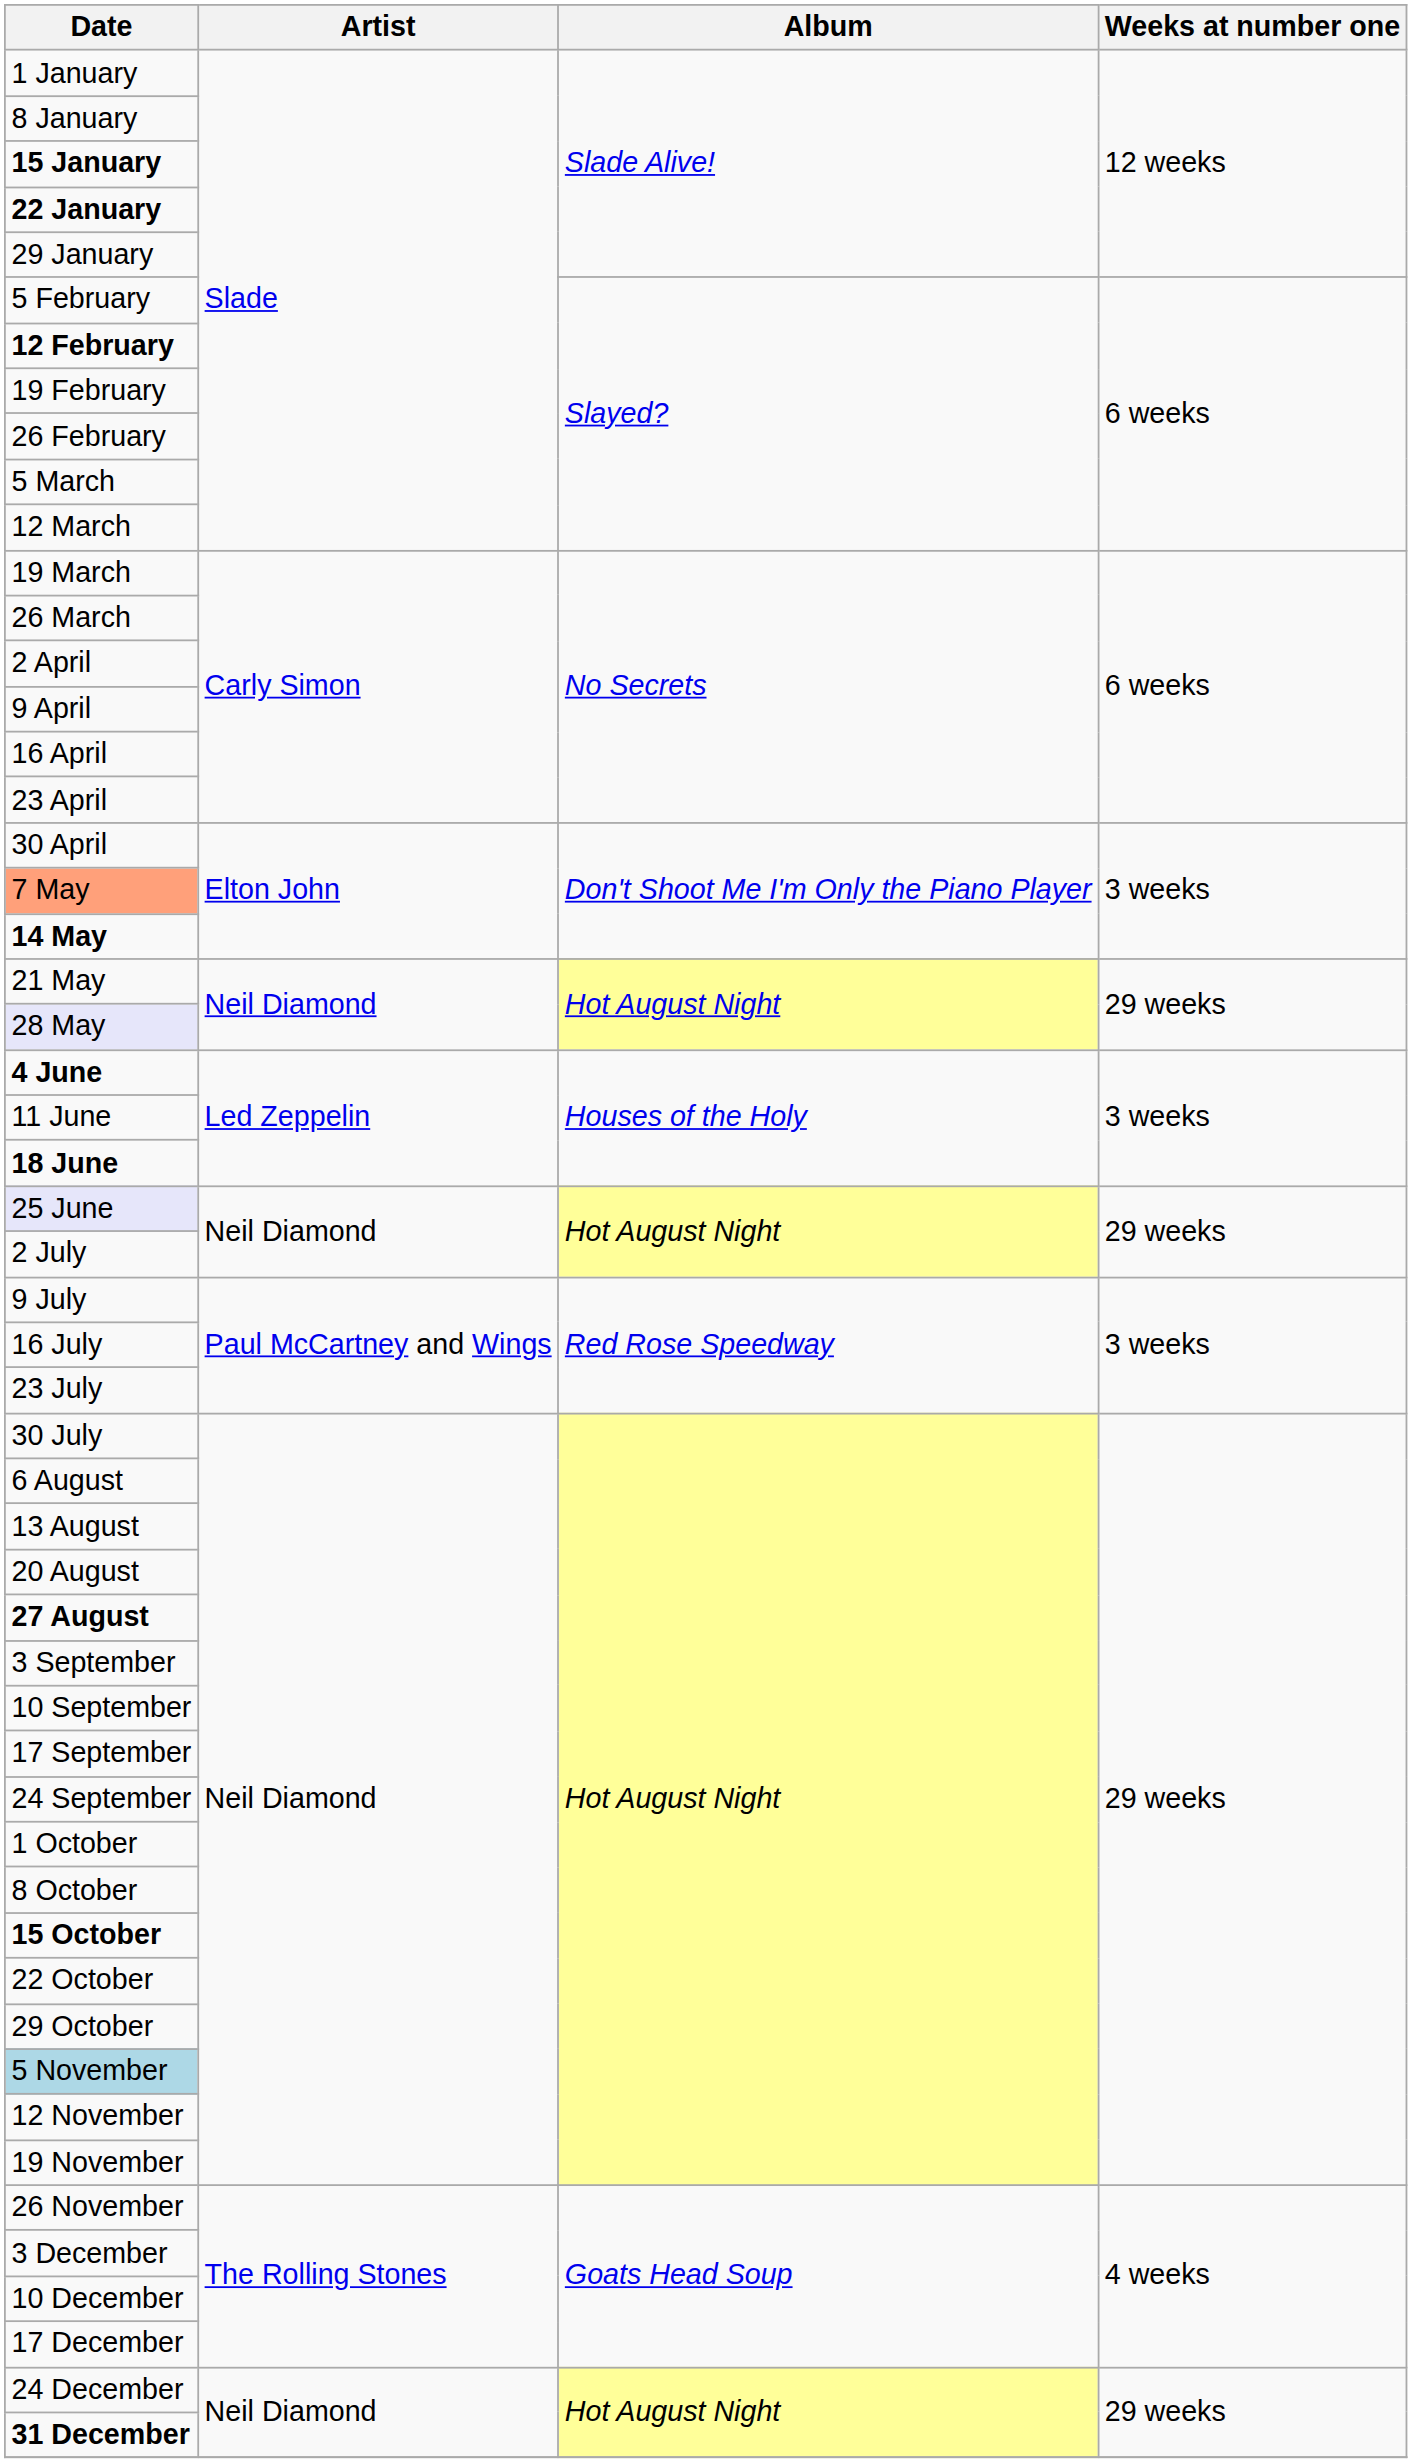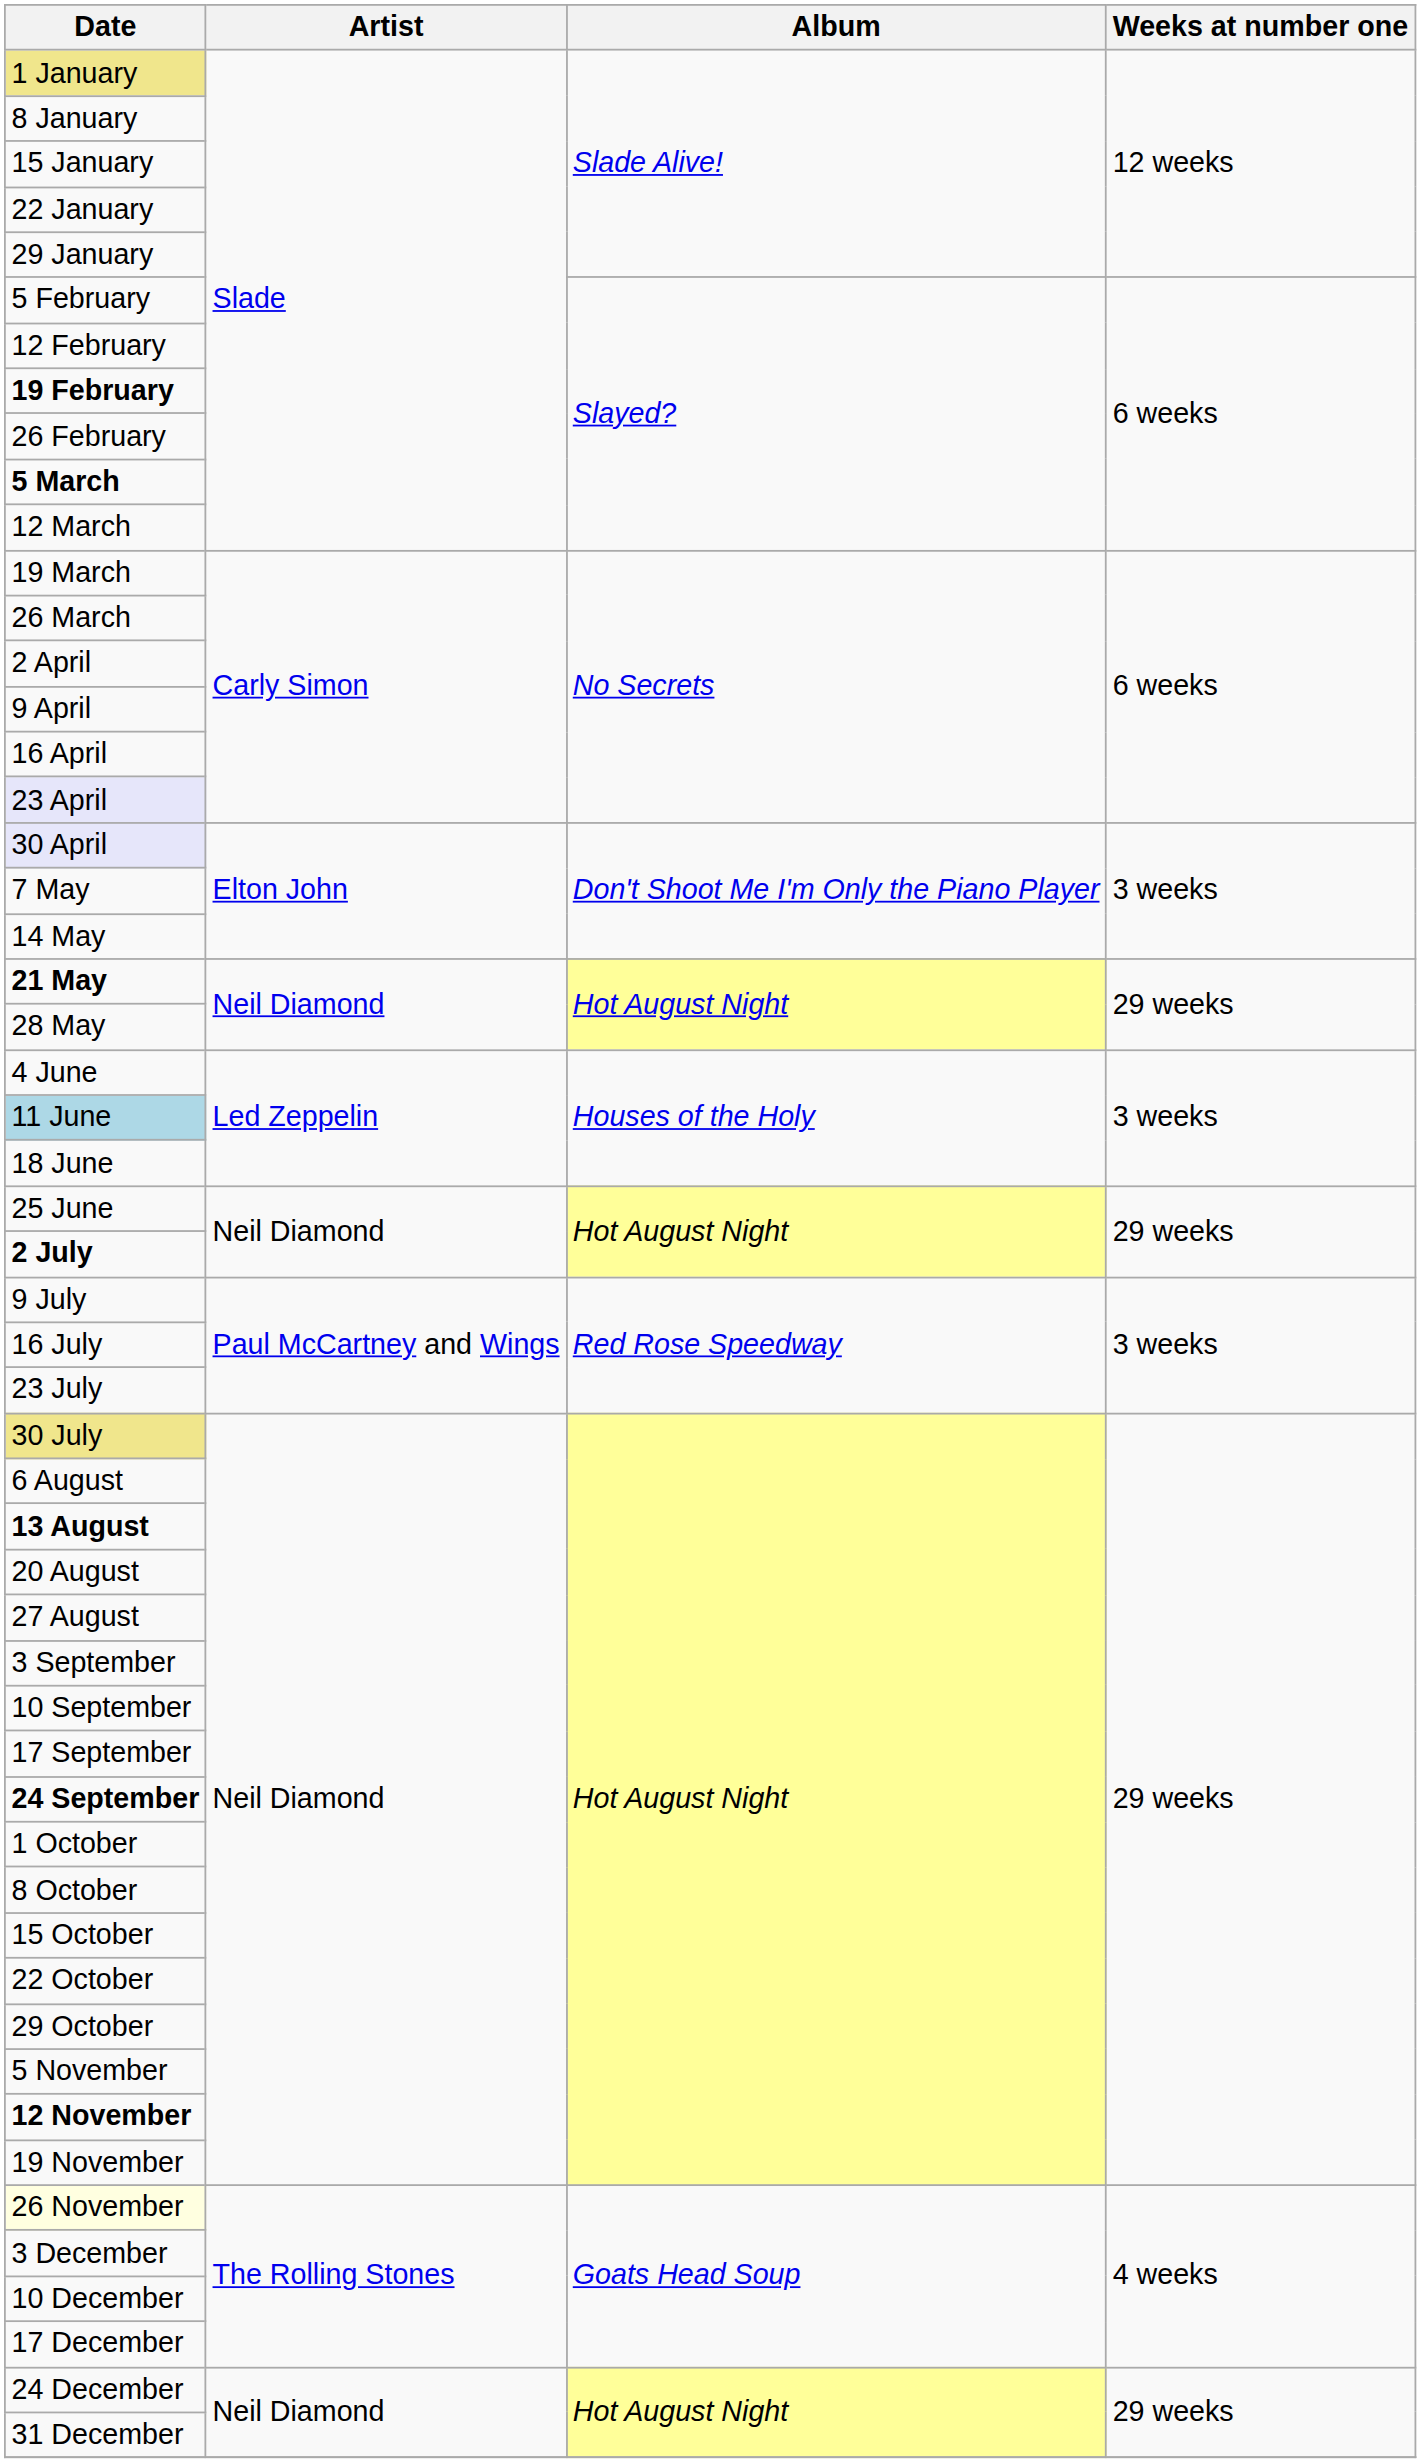(74, 72) no background -> (74, 72) khaki background
(86, 163) bold -> (82, 163) normal
(86, 208) bold -> (82, 208) normal
(93, 345) bold -> (89, 345) normal
(89, 390) normal -> (93, 390) bold
(63, 481) normal -> (66, 481) bold
(59, 799) no background -> (59, 799) lavender background
(59, 844) no background -> (59, 844) lavender background
(50, 890) lightsalmon background -> (50, 890) no background
(59, 935) bold -> (58, 935) normal
(58, 981) normal -> (59, 981) bold
(58, 1026) lavender background -> (58, 1026) no background
(57, 1071) bold -> (54, 1071) normal
(61, 1117) no background -> (61, 1117) lightblue background
(65, 1162) bold -> (62, 1162) normal
(62, 1208) lavender background -> (62, 1208) no background
(49, 1253) normal -> (52, 1253) bold
(57, 1435) no background -> (57, 1435) khaki background
(75, 1526) normal -> (80, 1526) bold
(80, 1616) bold -> (75, 1616) normal
(101, 1798) normal -> (105, 1798) bold
(86, 1934) bold -> (82, 1934) normal
(90, 2071) lightblue background -> (90, 2071) no background
(97, 2116) normal -> (101, 2116) bold
(97, 2207) no background -> (97, 2207) lightyellow background
(101, 2434) bold -> (97, 2434) normal
